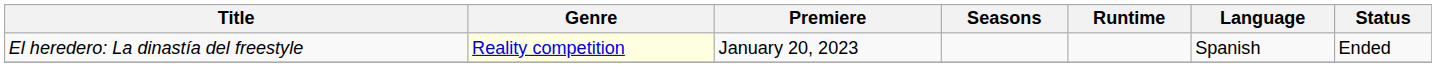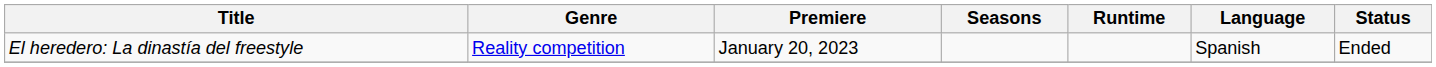(548, 47) lightyellow background -> (548, 47) no background
